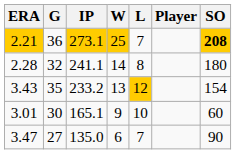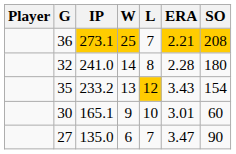columns swapped: (176, 16) <-> (24, 16)
(216, 40) bold -> (216, 40) normal
(86, 64) 241.1 -> (96, 64) 241.0
